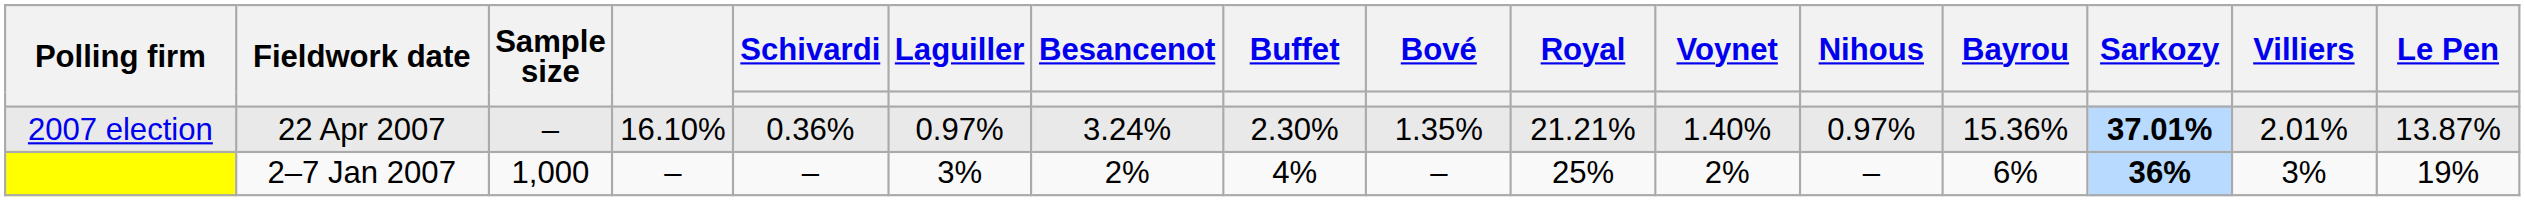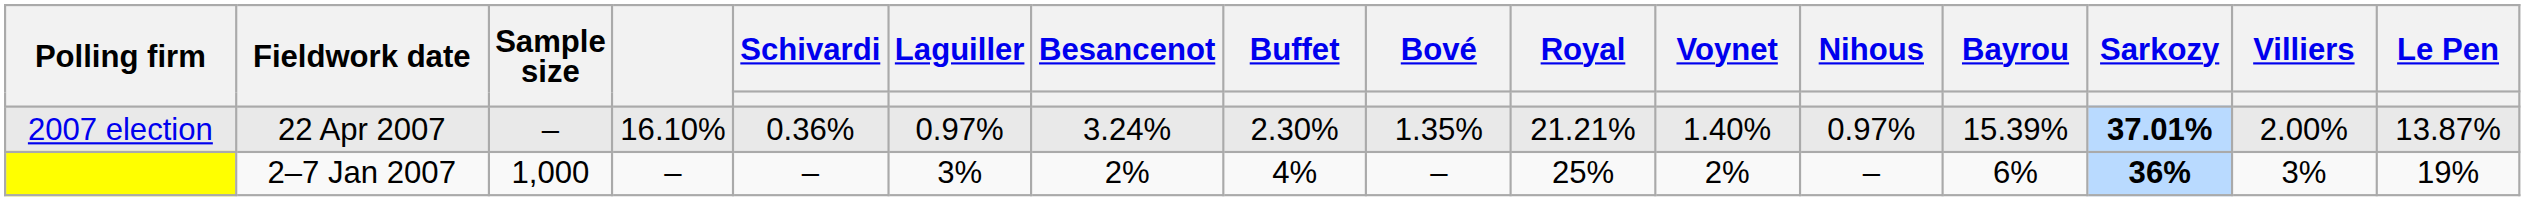(2016, 129) 15.36% -> (2016, 129) 15.39%
(2304, 129) 2.01% -> (2304, 129) 2.00%
